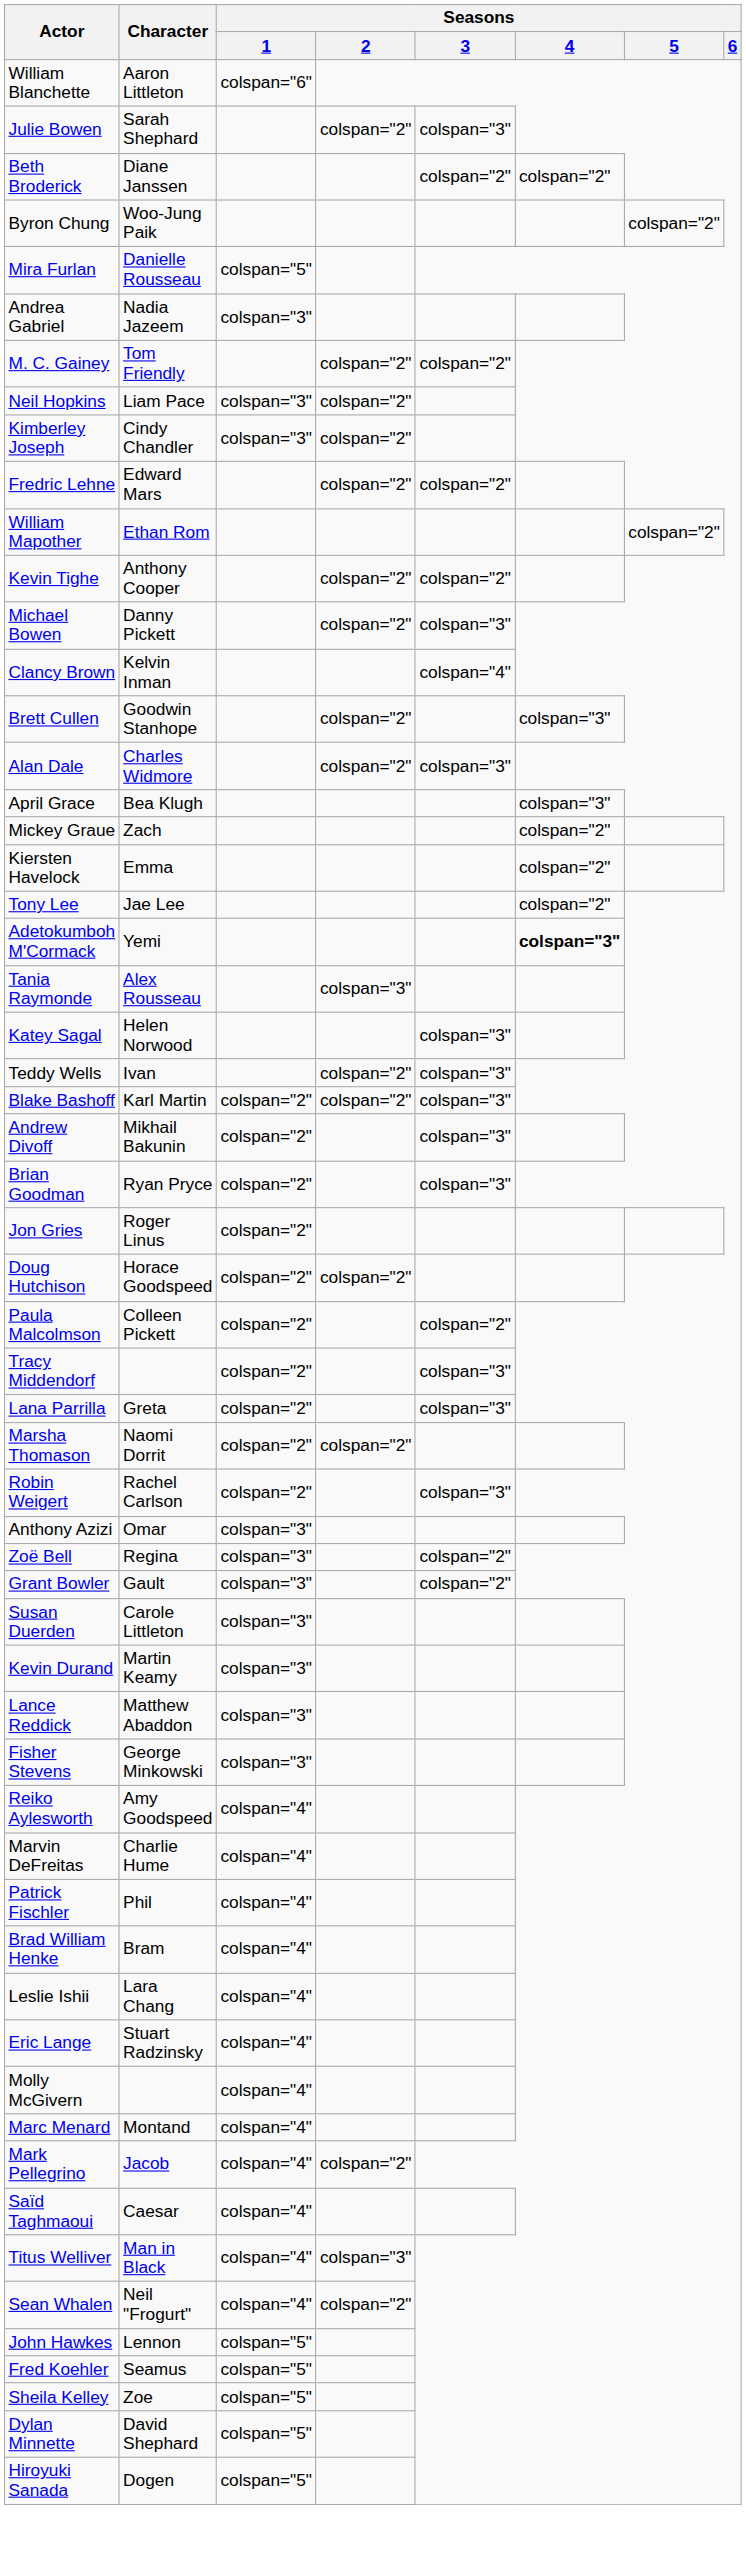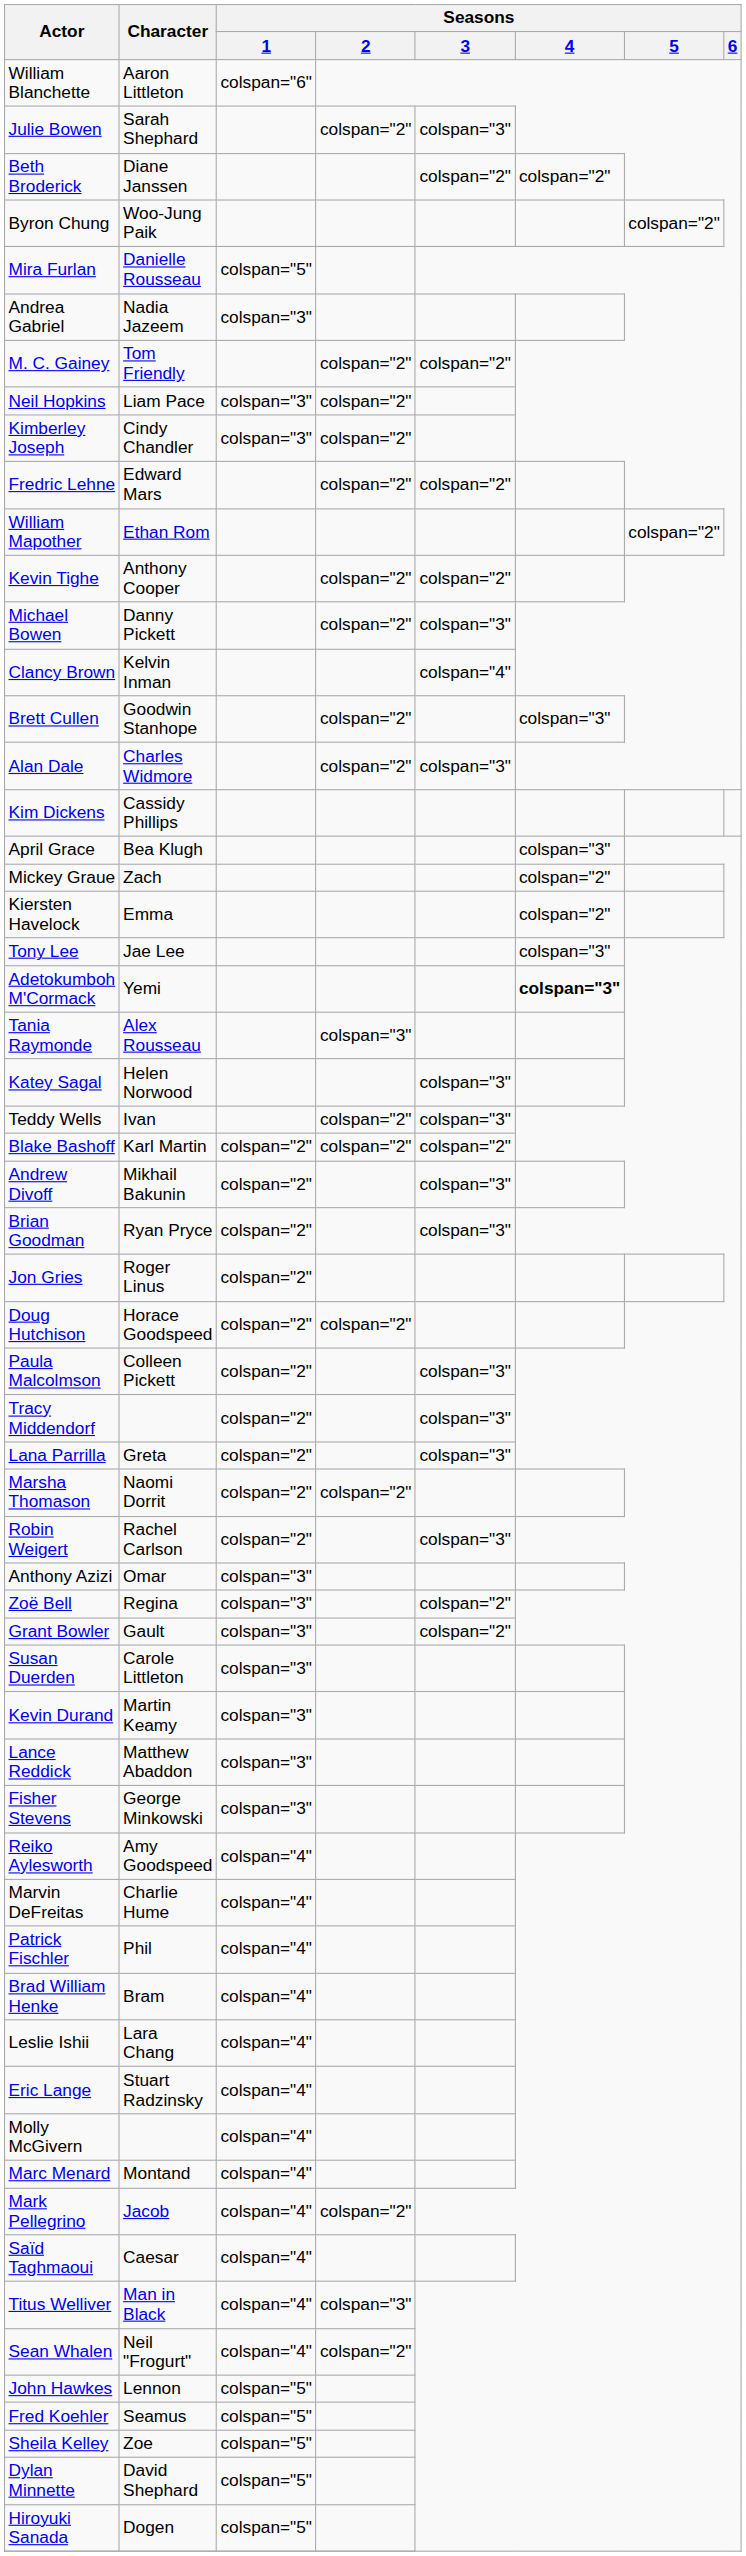+ row: (57, 812)
(565, 904) colspan="2" -> (565, 951) colspan="3"
(465, 1100) colspan="3" -> (465, 1146) colspan="2"
(465, 1324) colspan="2" -> (465, 1371) colspan="3"
